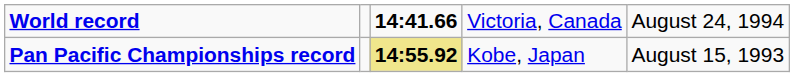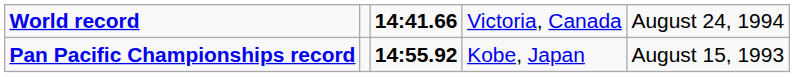(416, 54) khaki background -> (416, 54) no background
